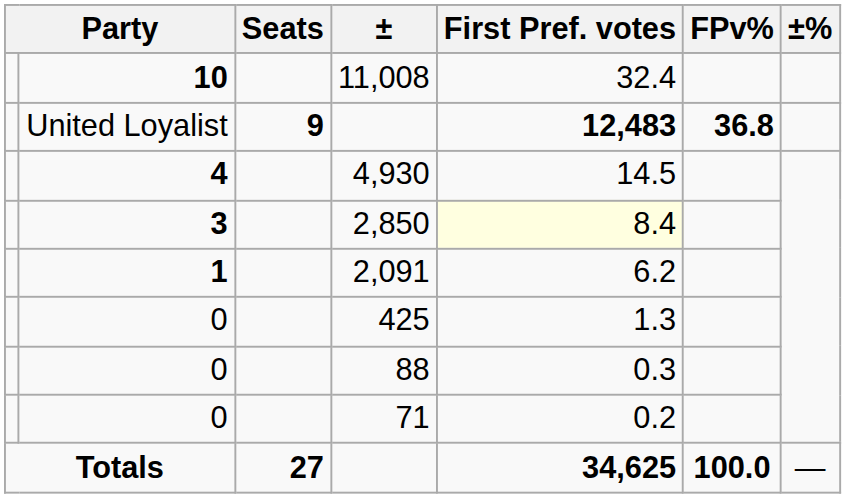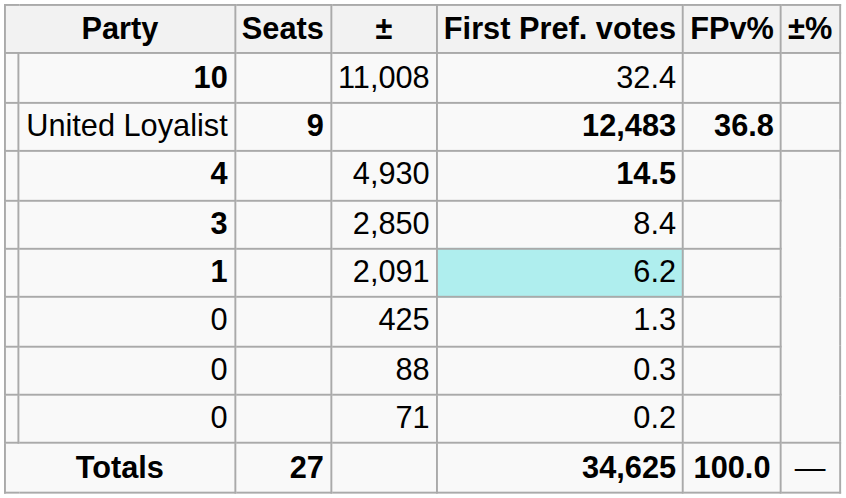(646, 175) normal -> (646, 175) bold
(655, 223) lightyellow background -> (655, 223) no background
(655, 272) no background -> (655, 272) paleturquoise background
